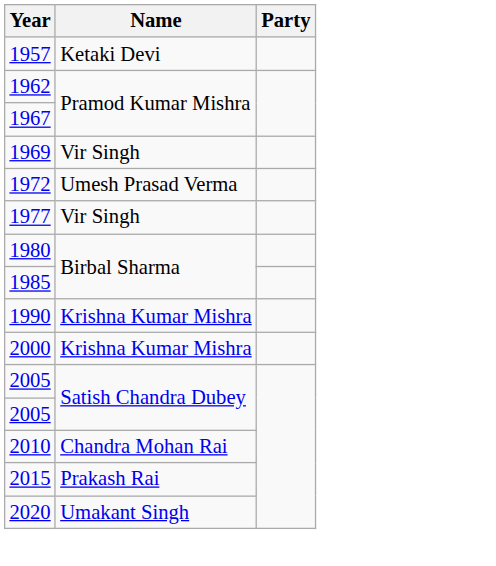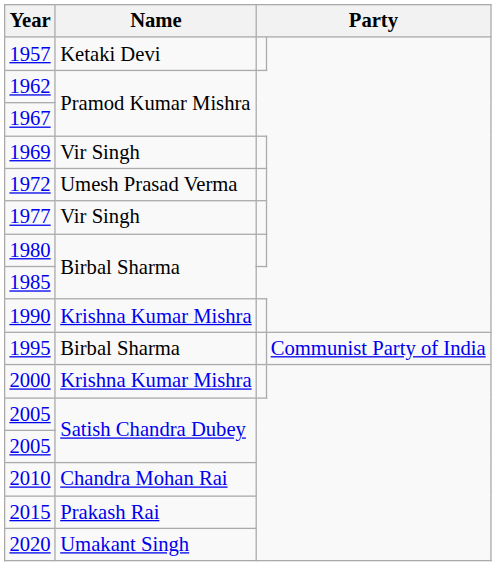+ row: (30, 348)
